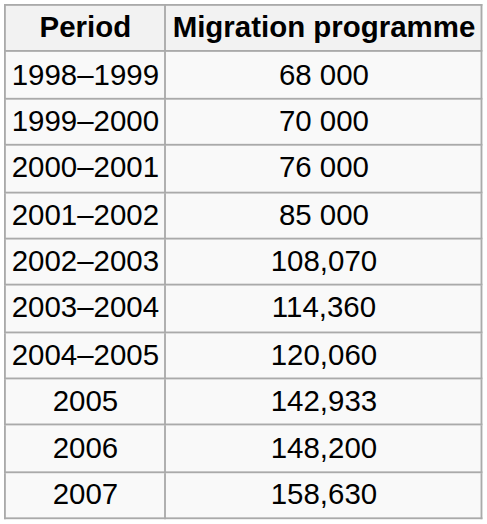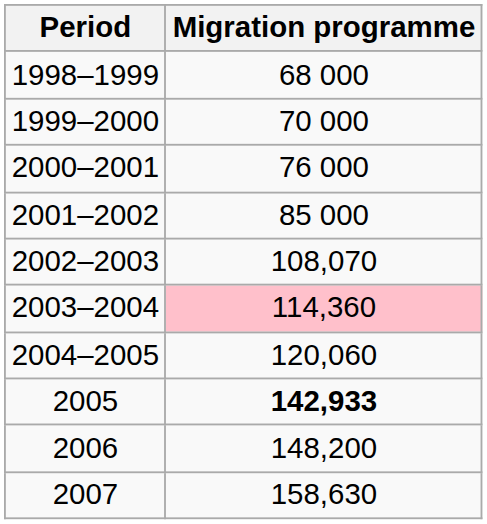(324, 307) no background -> (324, 307) pink background
(324, 401) normal -> (324, 401) bold
